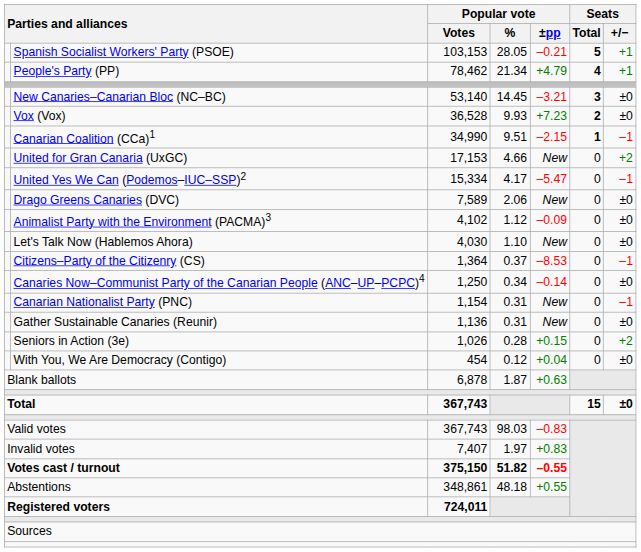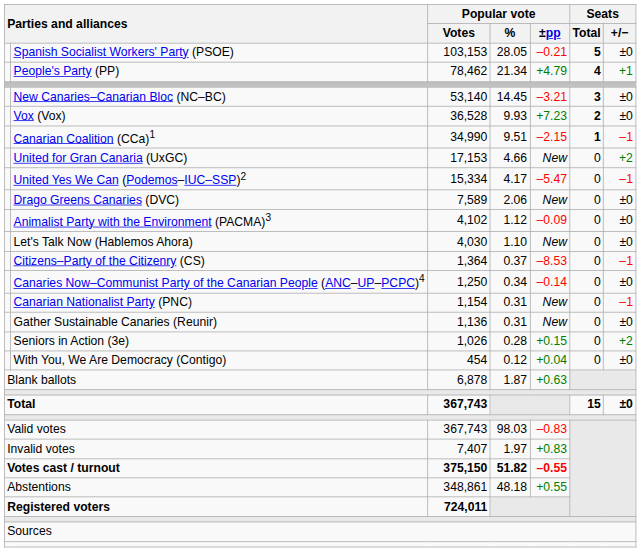(626, 52) +1 -> (626, 52) ±0
